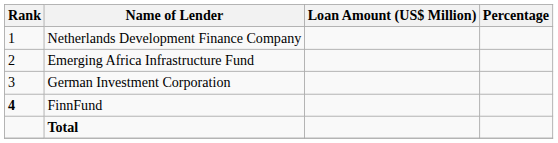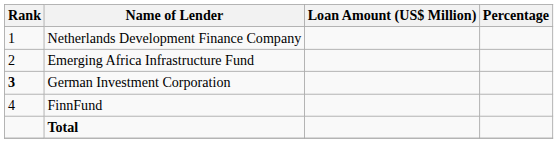(12, 82) normal -> (12, 82) bold
(12, 104) bold -> (12, 104) normal
